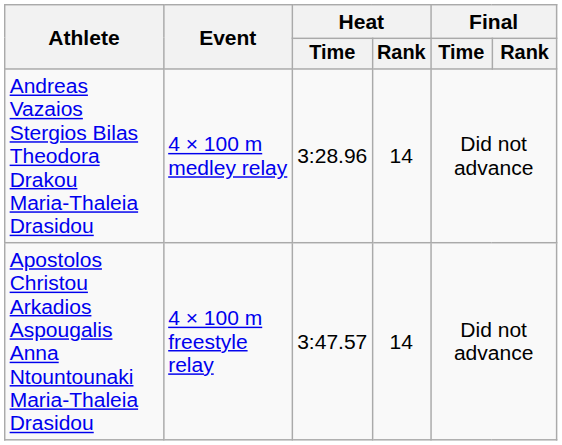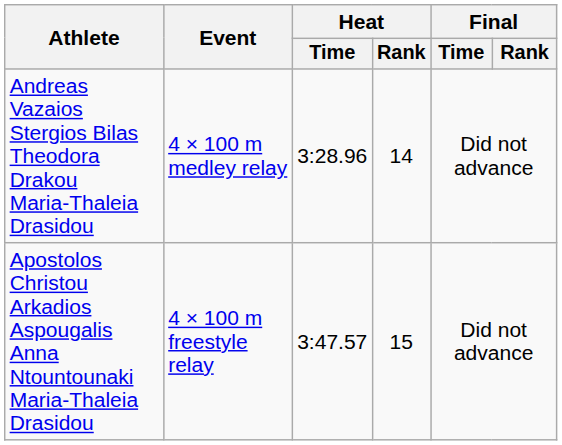(401, 341) 14 -> (401, 341) 15
